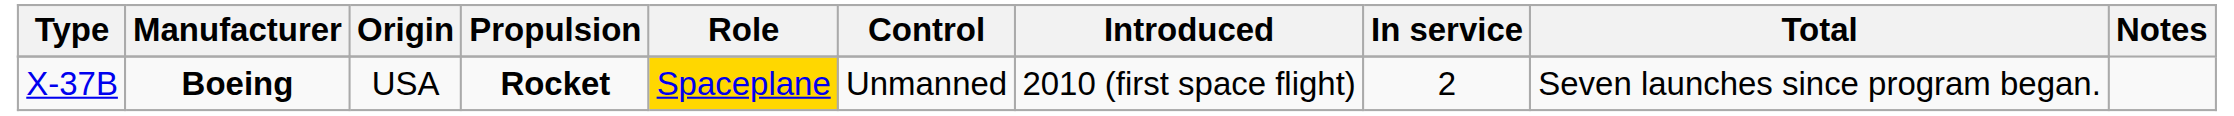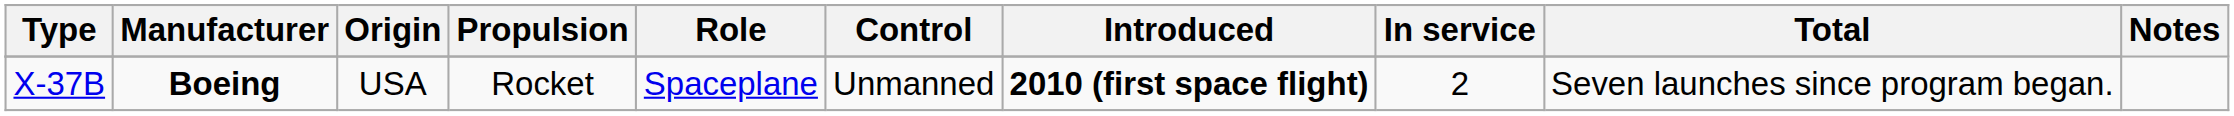(555, 82) bold -> (543, 82) normal
(744, 82) gold background -> (731, 82) no background
(1189, 82) normal -> (1189, 82) bold
